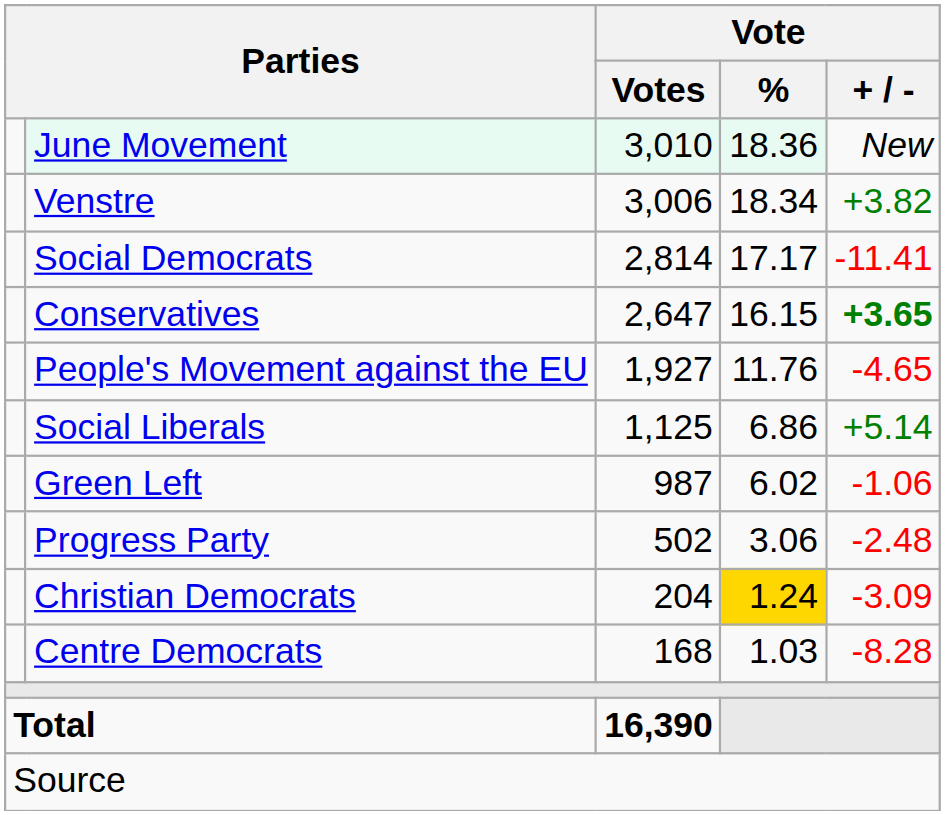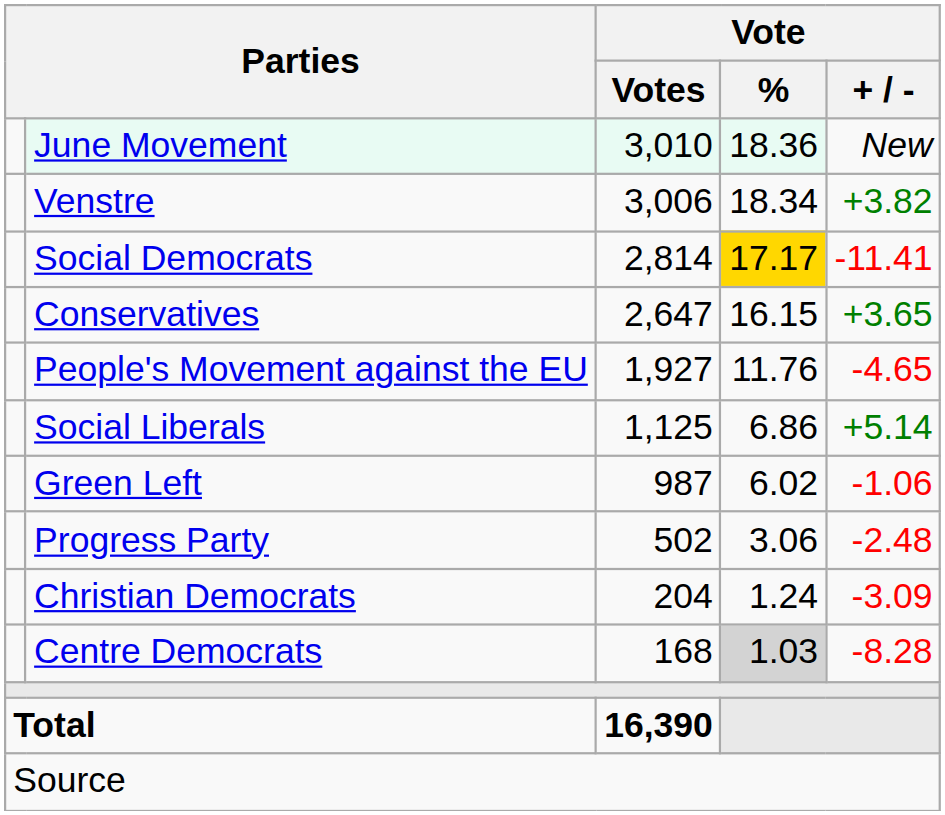(774, 257) no background -> (774, 257) gold background
(888, 314) bold -> (888, 314) normal
(784, 595) gold background -> (784, 595) no background
(784, 652) no background -> (784, 652) lightgrey background
